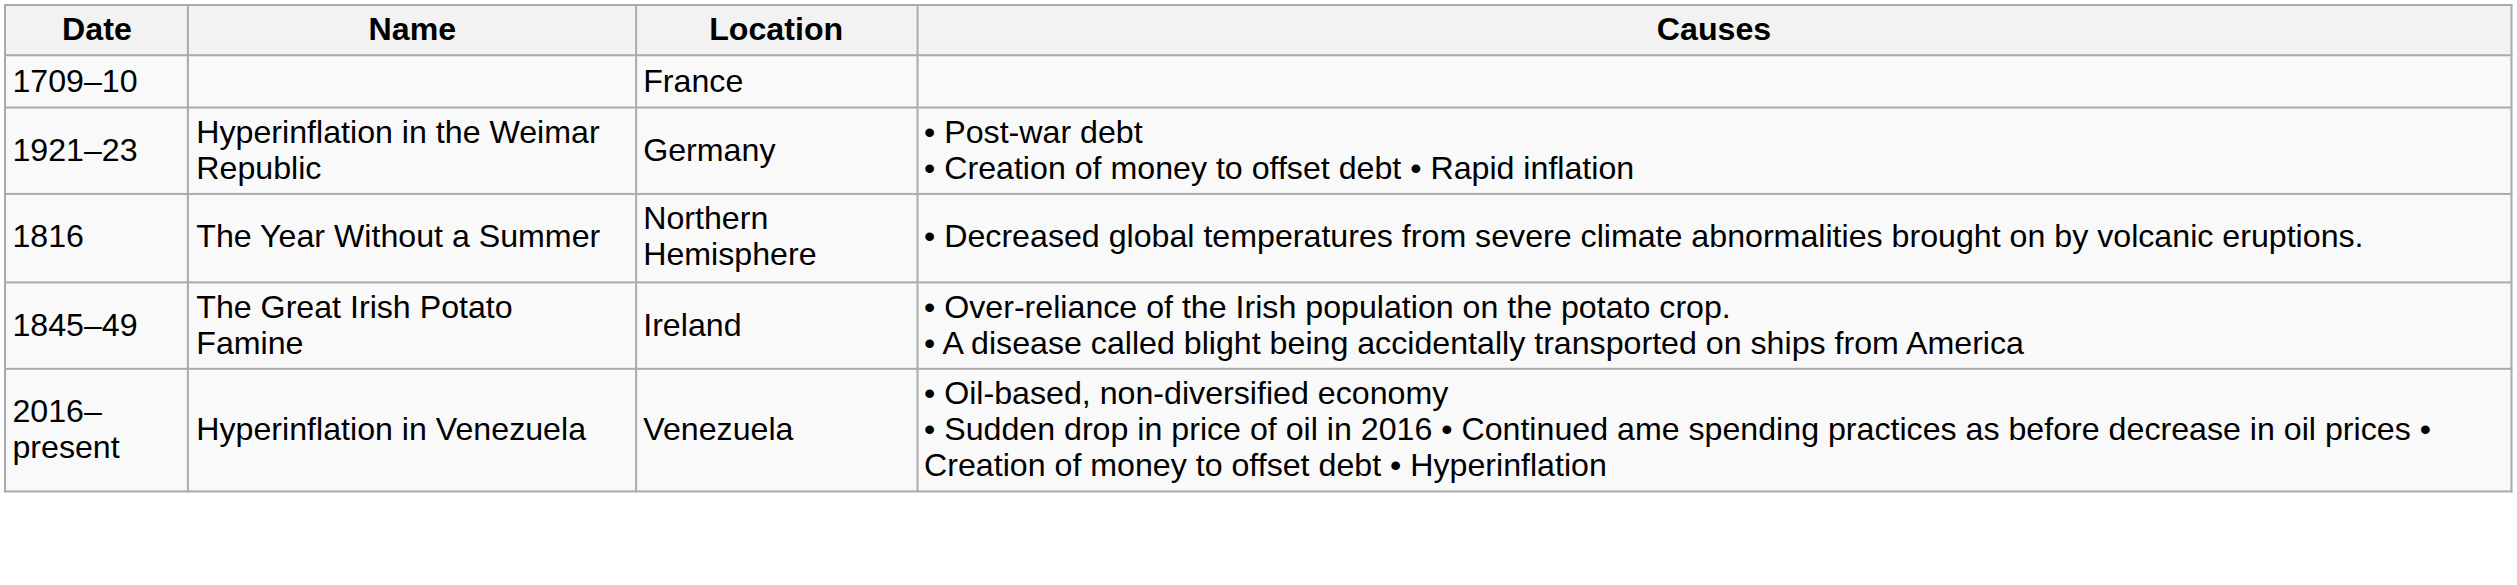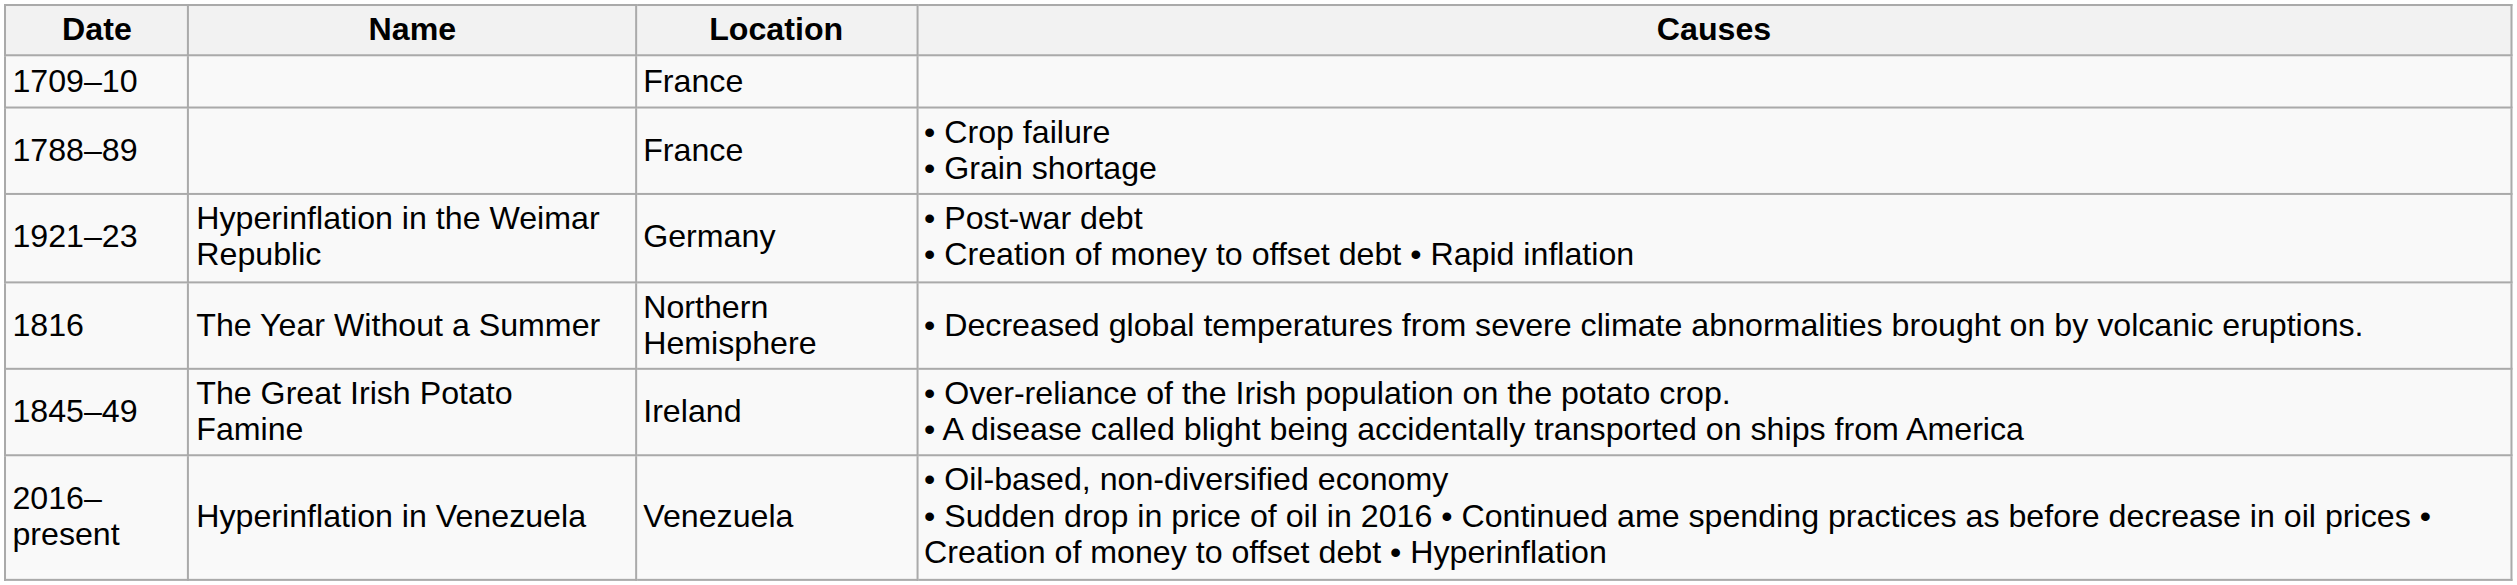+ row: (1040, 150)
